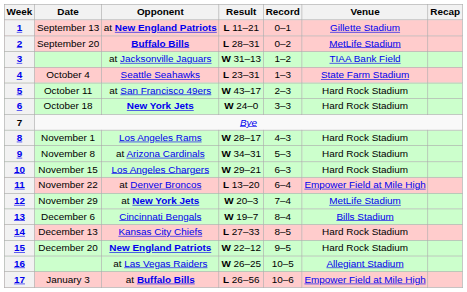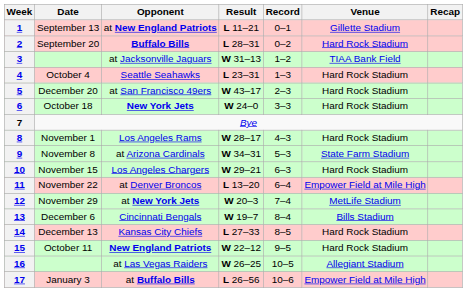(365, 43) MetLife Stadium -> (365, 43) Hard Rock Stadium
(365, 75) State Farm Stadium -> (365, 75) Hard Rock Stadium
(68, 91) October 11 -> (68, 91) December 20
(365, 153) Hard Rock Stadium -> (365, 153) State Farm Stadium
(68, 248) December 20 -> (68, 248) October 11
